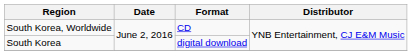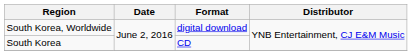(184, 27) CD -> (212, 27) digital download
(212, 43) digital download -> (184, 43) CD
